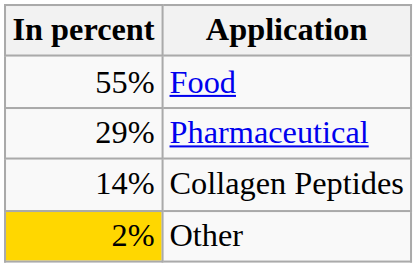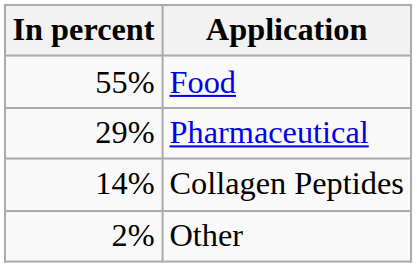(133, 235) gold background -> (133, 235) no background
